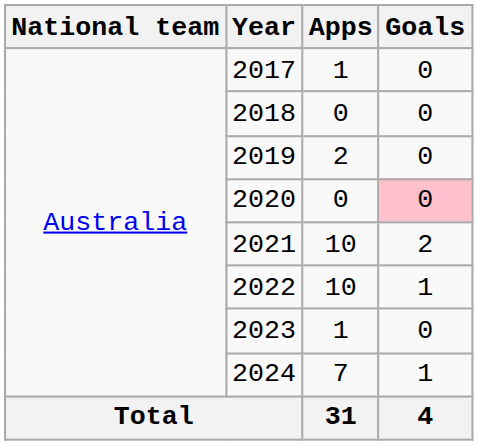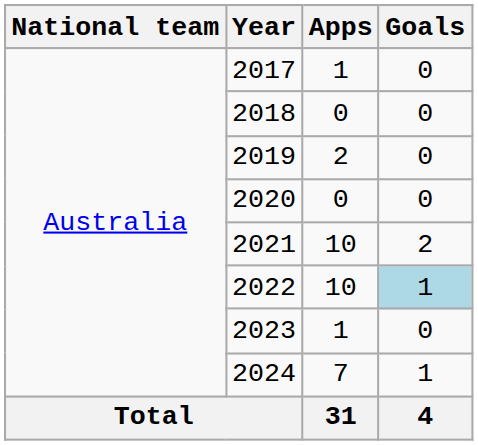(425, 200) pink background -> (425, 200) no background
(425, 287) no background -> (425, 287) lightblue background
